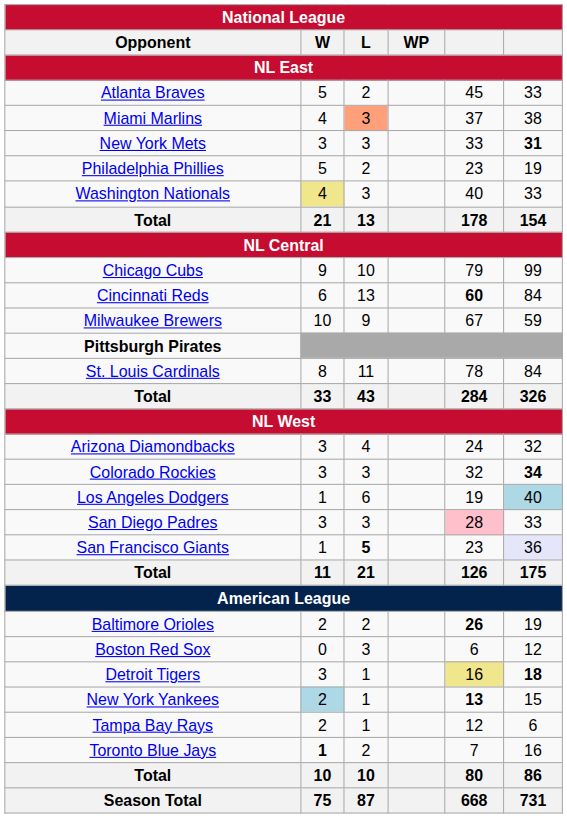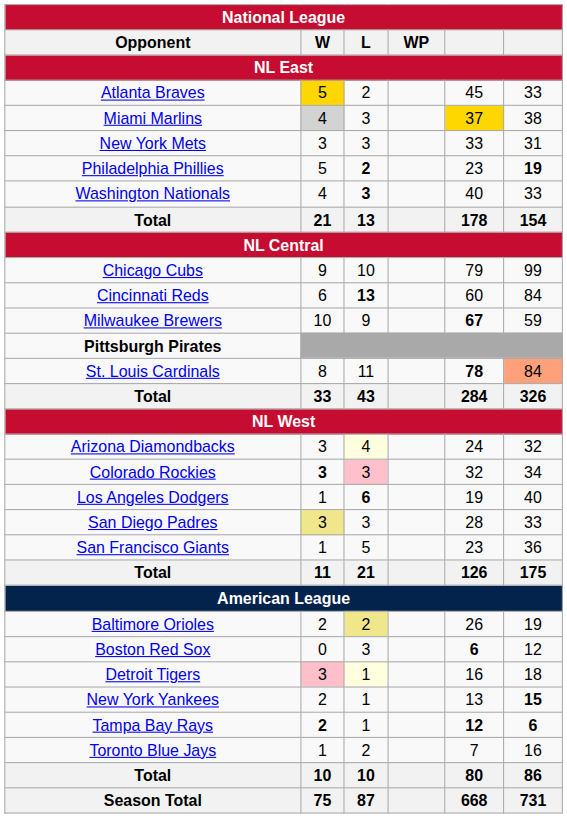(322, 93) no background -> (322, 93) gold background
(322, 118) no background -> (322, 118) lightgrey background
(366, 118) lightsalmon background -> (366, 118) no background
(474, 118) no background -> (474, 118) gold background
(533, 143) bold -> (533, 143) normal
(366, 169) normal -> (366, 169) bold
(533, 169) normal -> (533, 169) bold
(322, 194) khaki background -> (322, 194) no background
(366, 194) normal -> (366, 194) bold
(366, 295) normal -> (366, 295) bold
(474, 295) bold -> (474, 295) normal
(474, 320) normal -> (474, 320) bold
(474, 371) normal -> (474, 371) bold
(533, 371) no background -> (533, 371) lightsalmon background
(366, 447) no background -> (366, 447) lightyellow background
(322, 472) normal -> (322, 472) bold
(366, 472) no background -> (366, 472) pink background
(533, 472) bold -> (533, 472) normal
(366, 497) normal -> (366, 497) bold
(533, 497) lightblue background -> (533, 497) no background
(322, 522) no background -> (322, 522) khaki background
(474, 522) pink background -> (474, 522) no background
(366, 548) bold -> (366, 548) normal
(533, 548) lavender background -> (533, 548) no background
(366, 624) no background -> (366, 624) khaki background
(474, 624) bold -> (474, 624) normal
(474, 649) normal -> (474, 649) bold
(322, 674) no background -> (322, 674) pink background
(366, 674) no background -> (366, 674) lightyellow background
(474, 674) khaki background -> (474, 674) no background
(533, 674) bold -> (533, 674) normal
(322, 699) lightblue background -> (322, 699) no background
(474, 699) bold -> (474, 699) normal
(533, 699) normal -> (533, 699) bold
(322, 725) normal -> (322, 725) bold
(474, 725) normal -> (474, 725) bold
(533, 725) normal -> (533, 725) bold
(322, 750) bold -> (322, 750) normal
